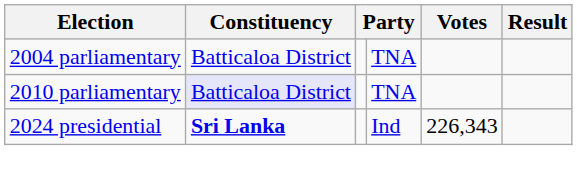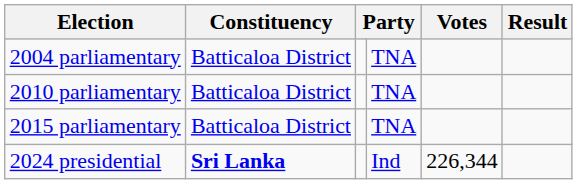(271, 91) lavender background -> (271, 91) no background
+ row: (95, 126)
(462, 126) 226,343 -> (462, 160) 226,344
